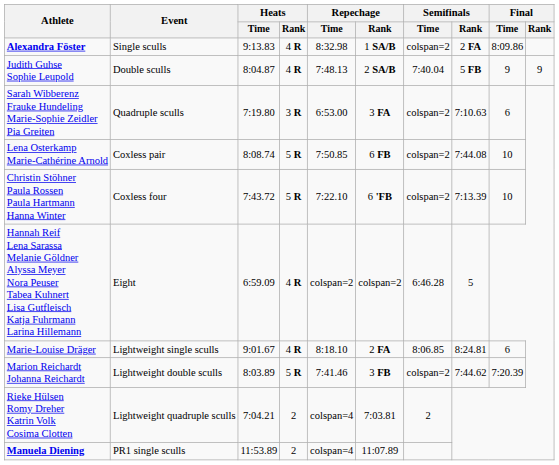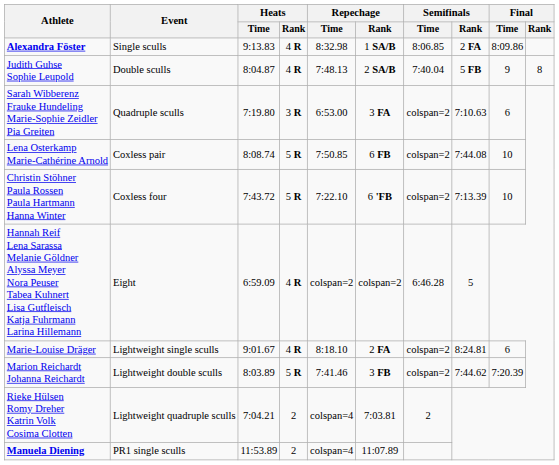(428, 47) colspan=2 -> (428, 47) 8:06.85
(540, 70) 9 -> (540, 70) 8
(428, 349) 8:06.85 -> (428, 349) colspan=2
